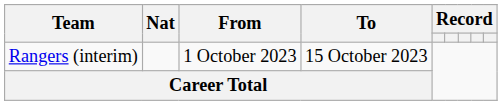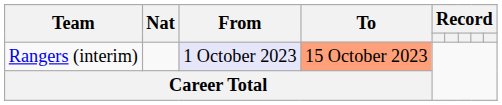(240, 56) no background -> (240, 56) lavender background
(366, 56) no background -> (366, 56) lightsalmon background
